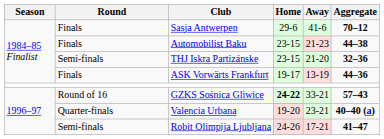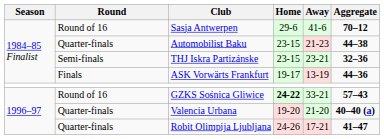(70, 28) Finals -> (82, 28) Round of 16
(70, 43) Finals -> (85, 43) Quarter-finals
(317, 59) 21-20 -> (317, 59) 23-21
(317, 111) 23-21 -> (317, 111) 21-20
(81, 127) Semi-finals -> (85, 127) Quarter-finals
